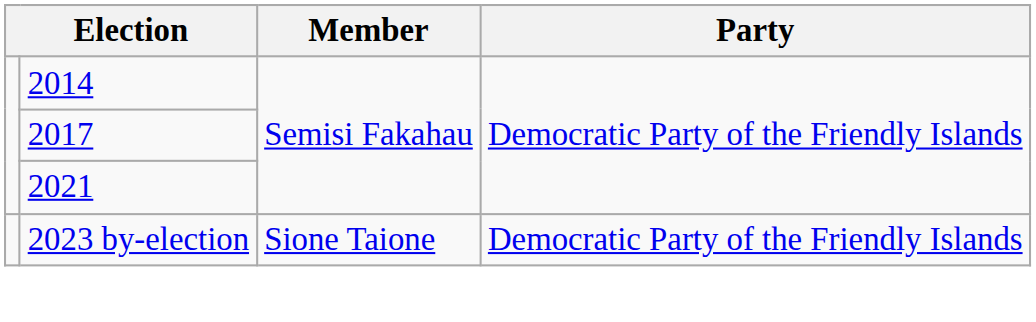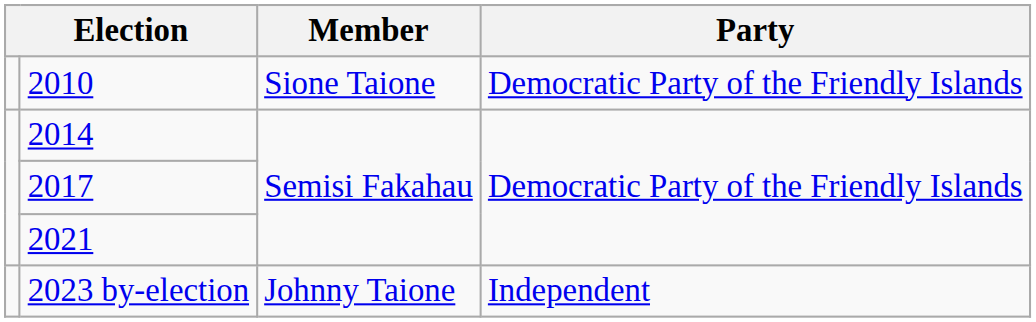+ row: (61, 82)
(350, 238) Sione Taione -> (360, 290) Johnny Taione
(755, 238) Democratic Party of the Friendly Islands -> (569, 290) Independent
